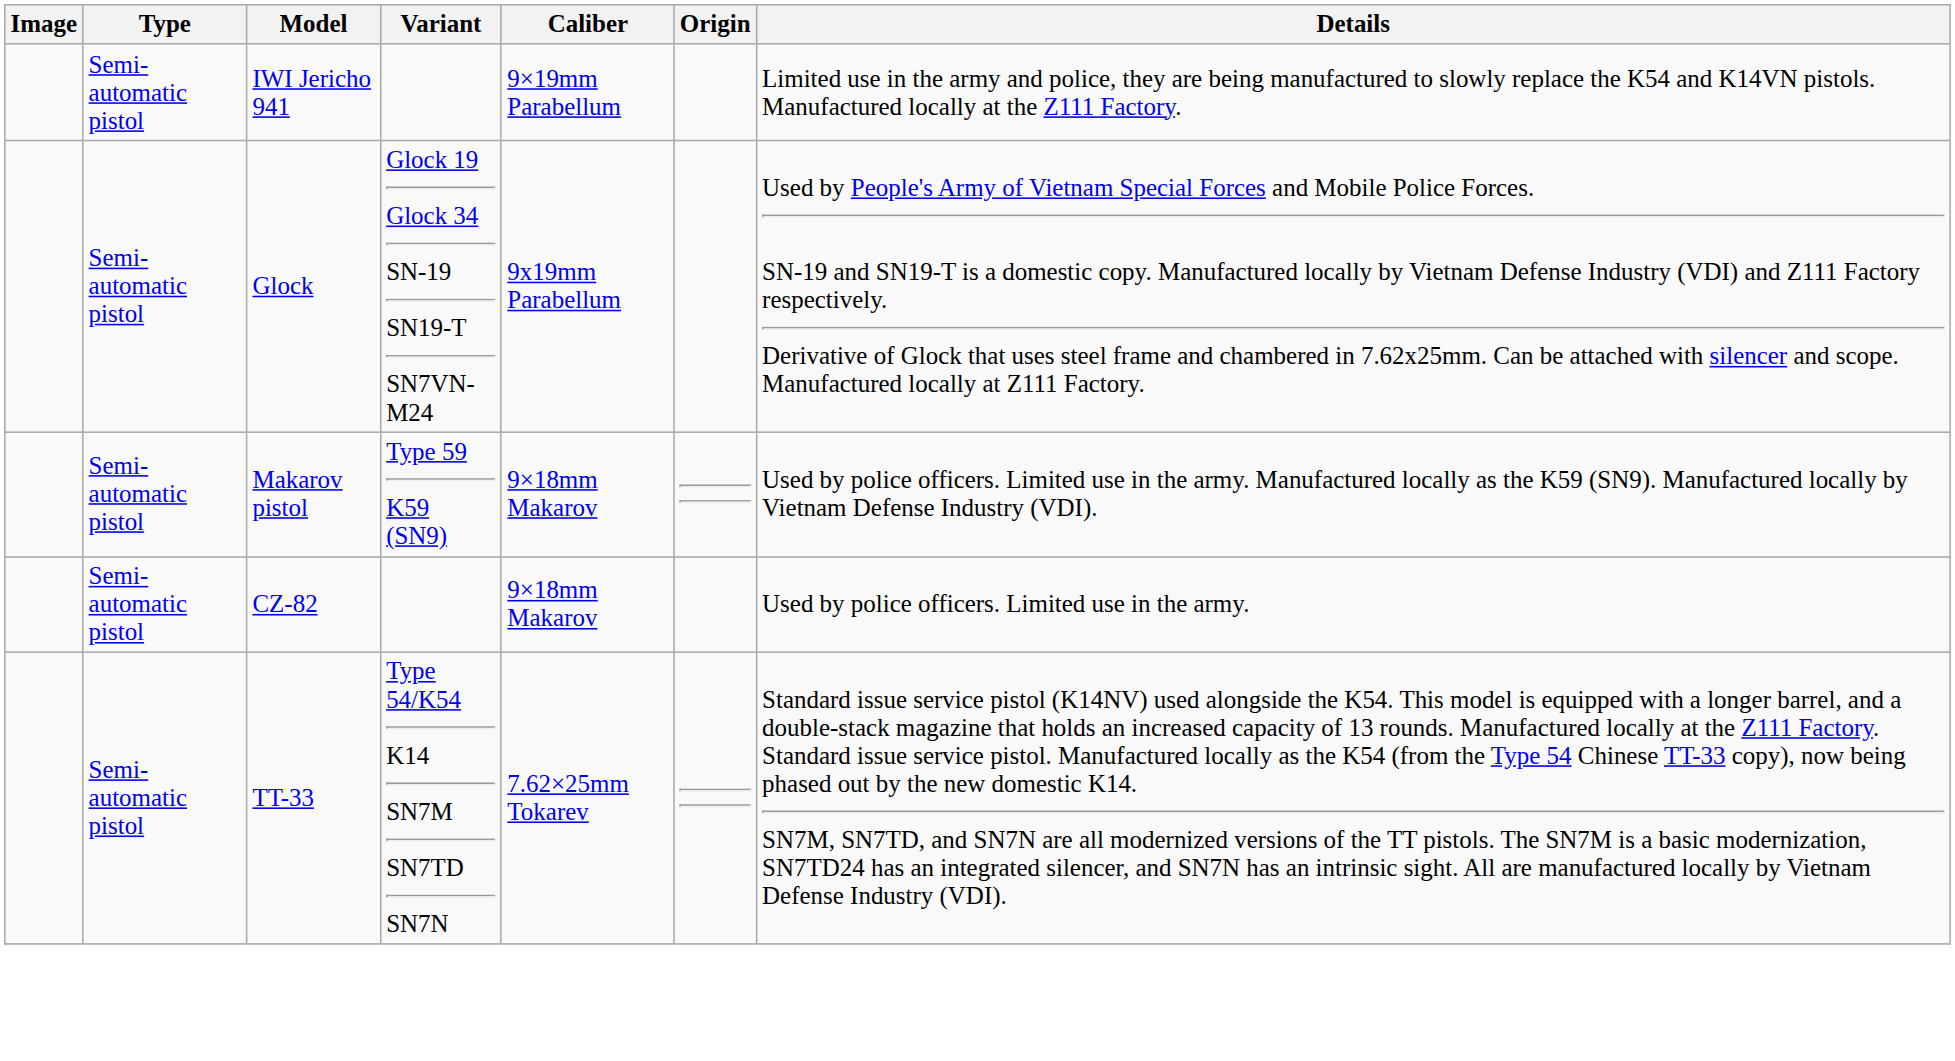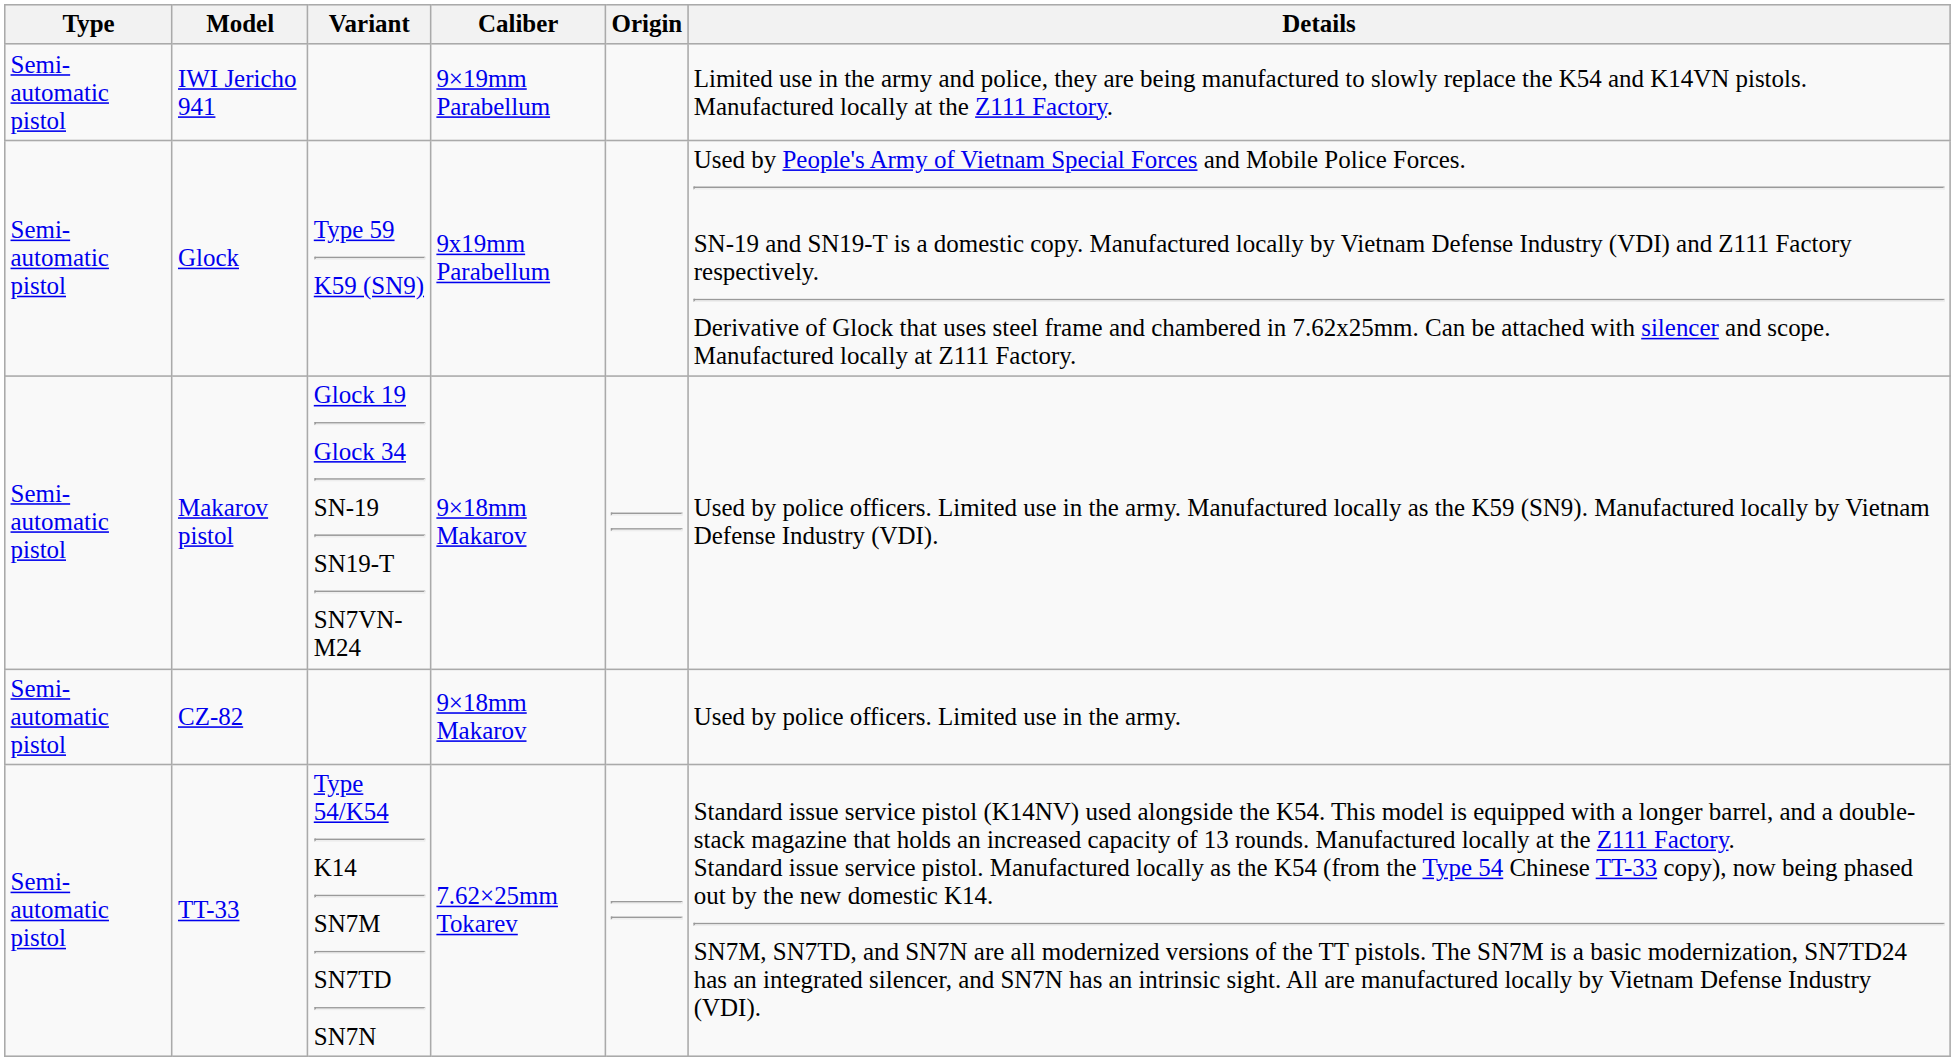- column: (44, 24)
(441, 285) Glock 19 Glock 34 SN-19 SN19-T SN7VN-M24 -> (369, 257) Type 59 K59 (SN9)
(441, 494) Type 59 K59 (SN9) -> (369, 522) Glock 19 Glock 34 SN-19 SN19-T SN7VN-M24
